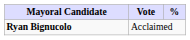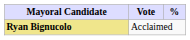(39, 27) no background -> (39, 27) khaki background
